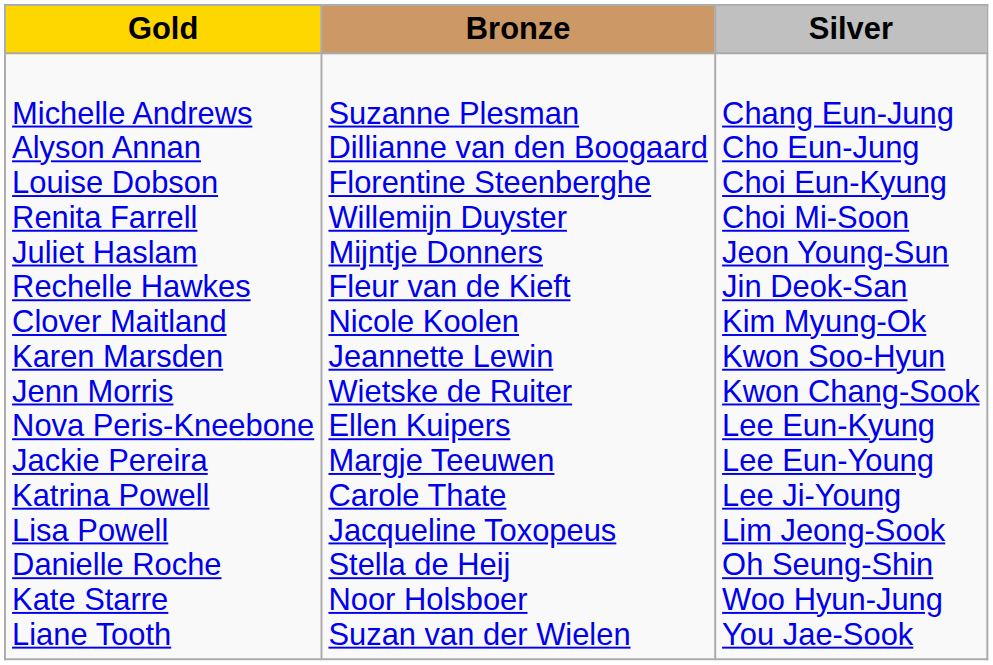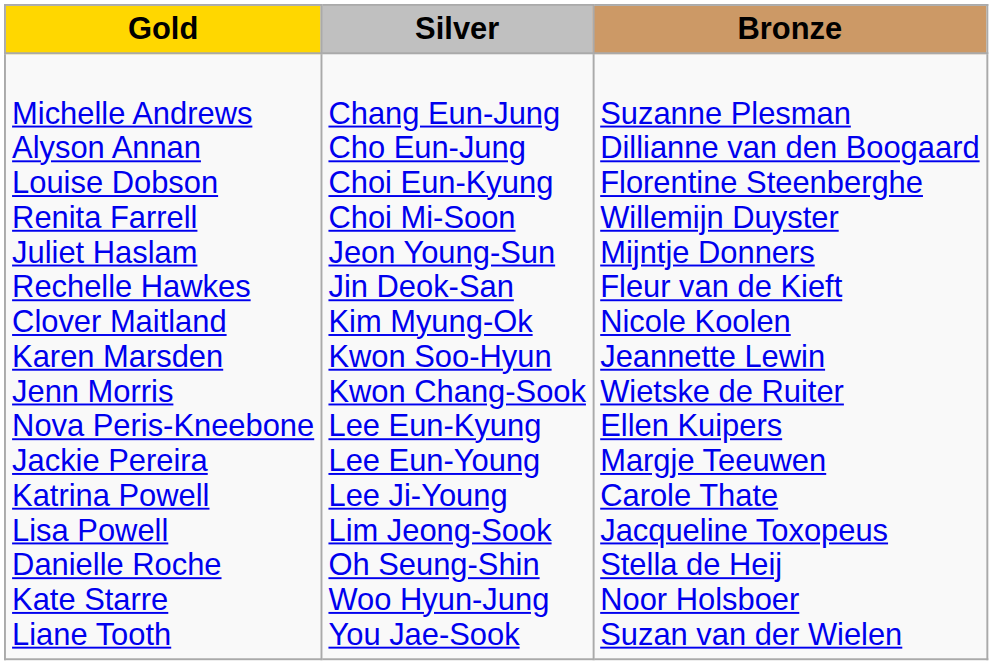columns swapped: (851, 28) <-> (518, 28)
